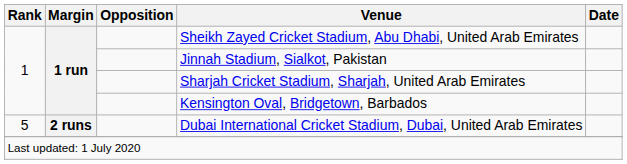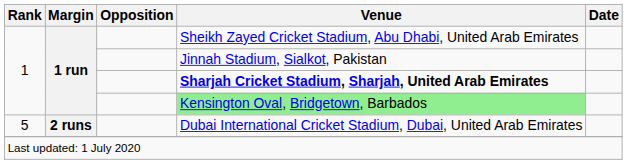(353, 81) normal -> (364, 81) bold
(303, 103) no background -> (303, 103) lightgreen background
